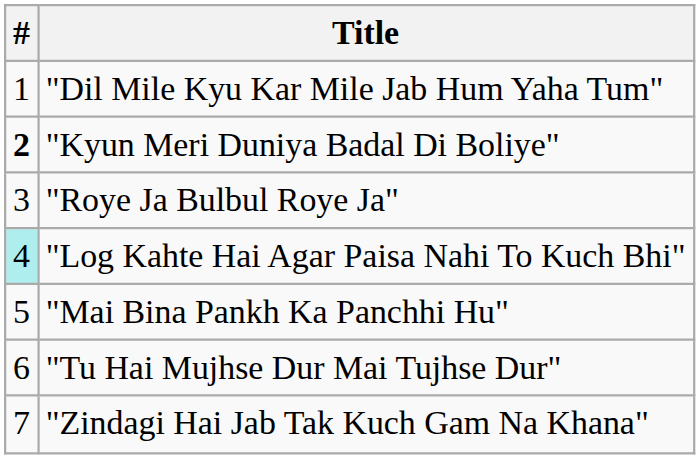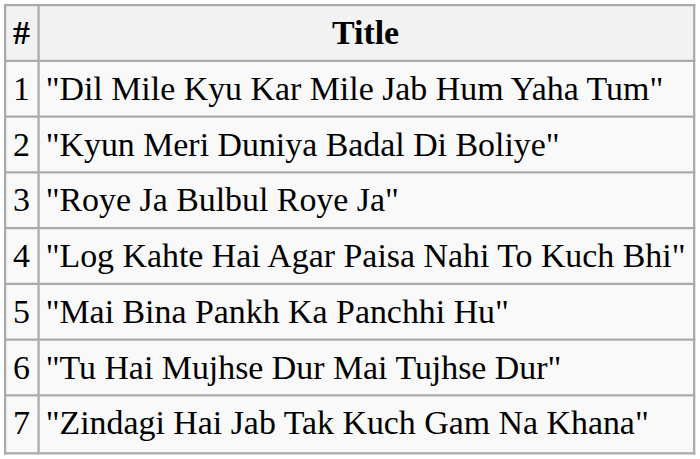(21, 144) bold -> (21, 144) normal
(21, 256) paleturquoise background -> (21, 256) no background
